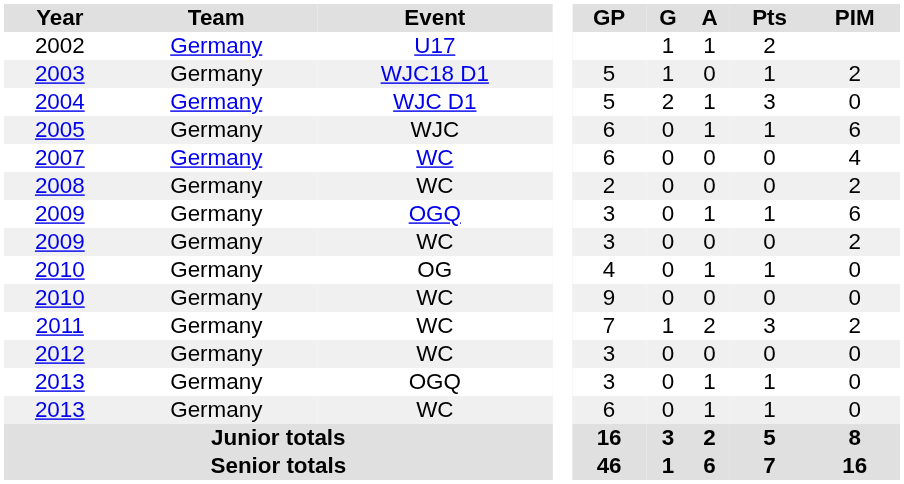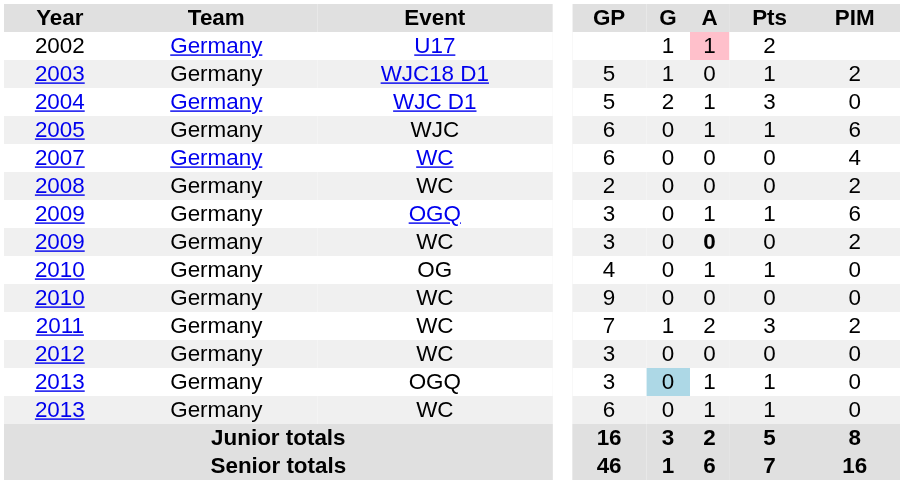(709, 45) no background -> (709, 45) pink background
(709, 241) normal -> (709, 241) bold
(668, 381) no background -> (668, 381) lightblue background
